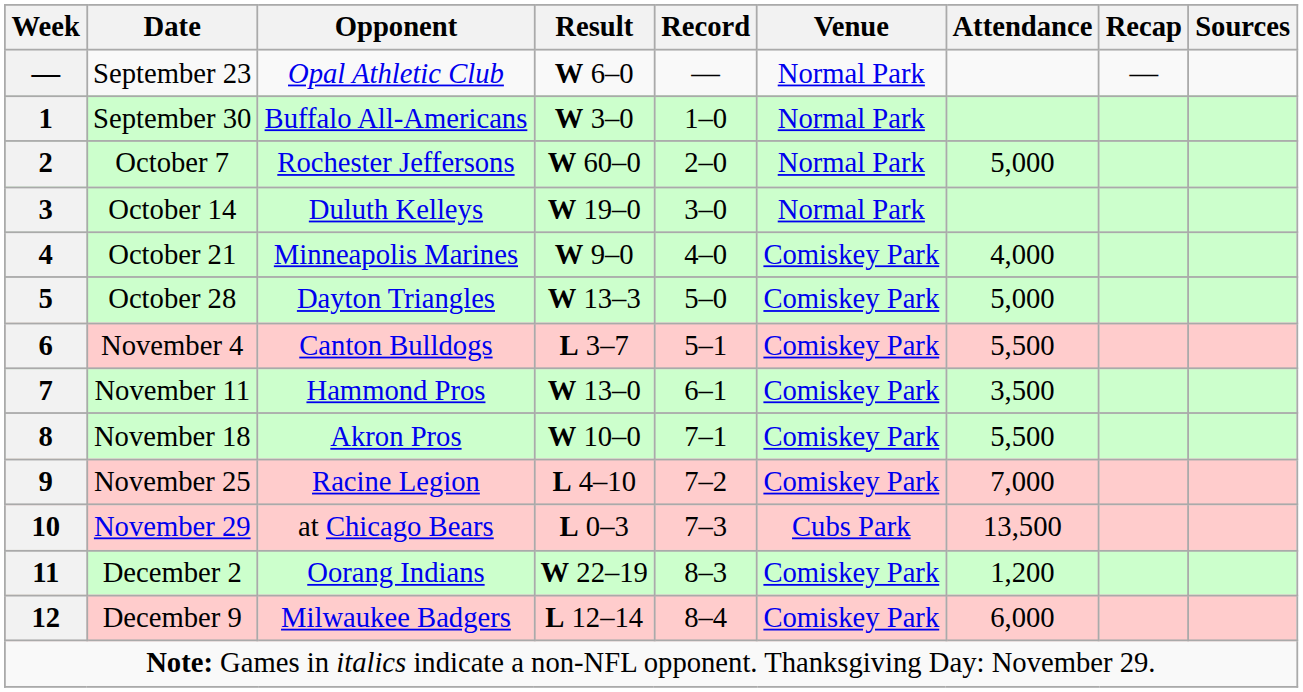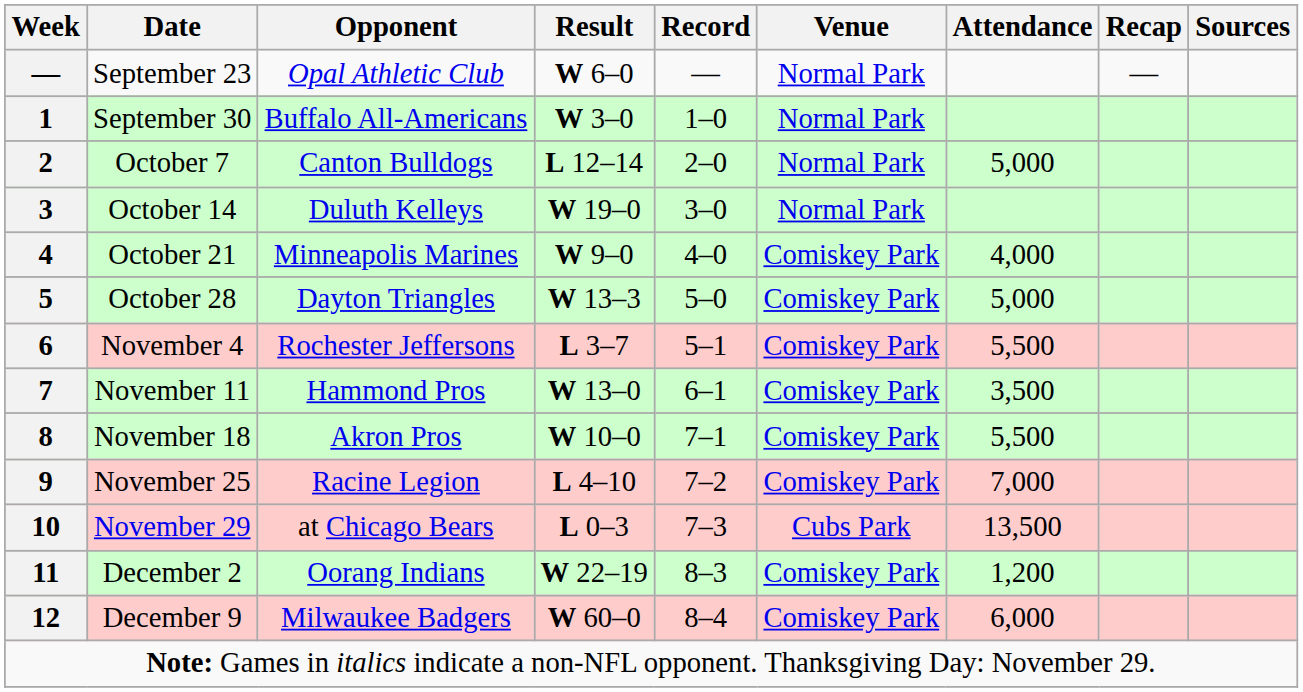(396, 163) Rochester Jeffersons -> (396, 163) Canton Bulldogs
(594, 163) W 60–0 -> (594, 163) L 12–14
(396, 345) Canton Bulldogs -> (396, 345) Rochester Jeffersons
(594, 617) L 12–14 -> (594, 617) W 60–0
